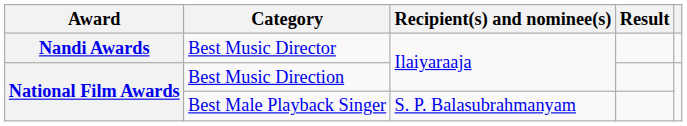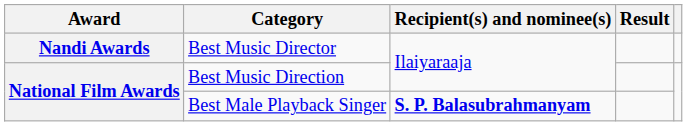(485, 105) normal -> (493, 105) bold
